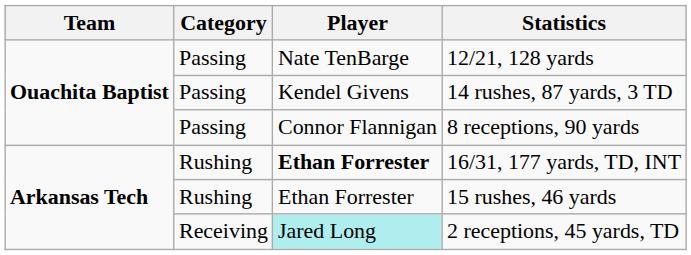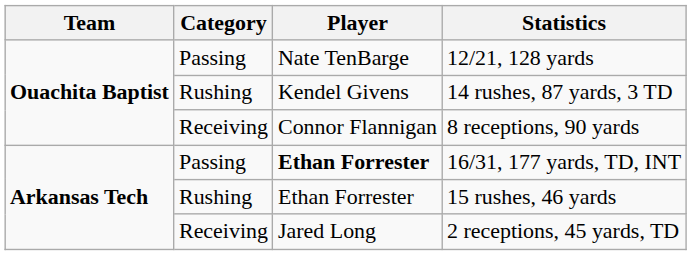(213, 92) Passing -> (216, 92) Rushing
(213, 127) Passing -> (223, 127) Receiving
(216, 161) Rushing -> (213, 161) Passing
(327, 231) paleturquoise background -> (327, 231) no background
